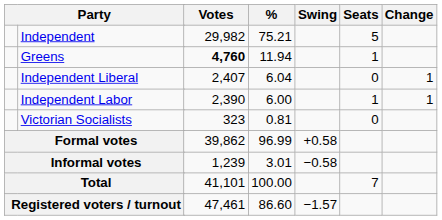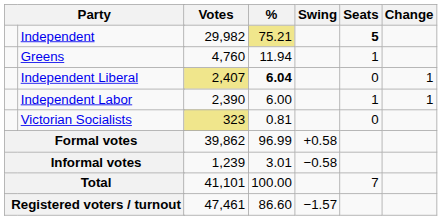(275, 36) no background -> (275, 36) khaki background
(375, 36) normal -> (375, 36) bold
(228, 57) bold -> (228, 57) normal
(228, 78) no background -> (228, 78) khaki background
(279, 78) normal -> (279, 78) bold
(234, 120) no background -> (234, 120) khaki background
